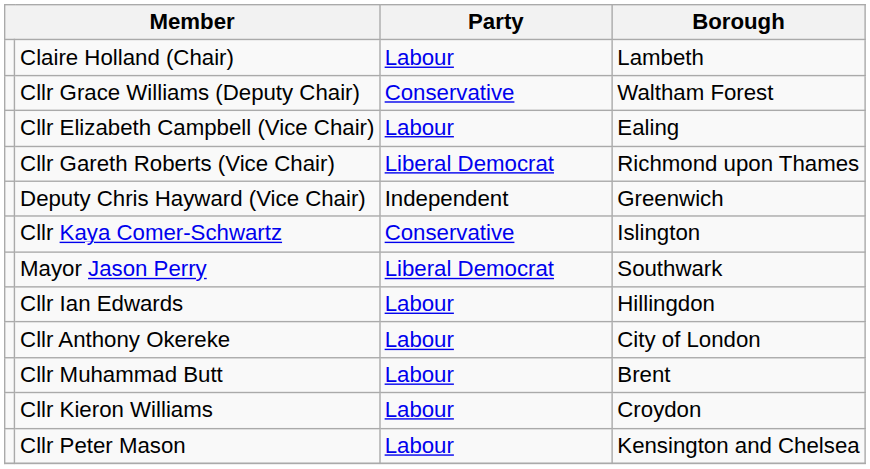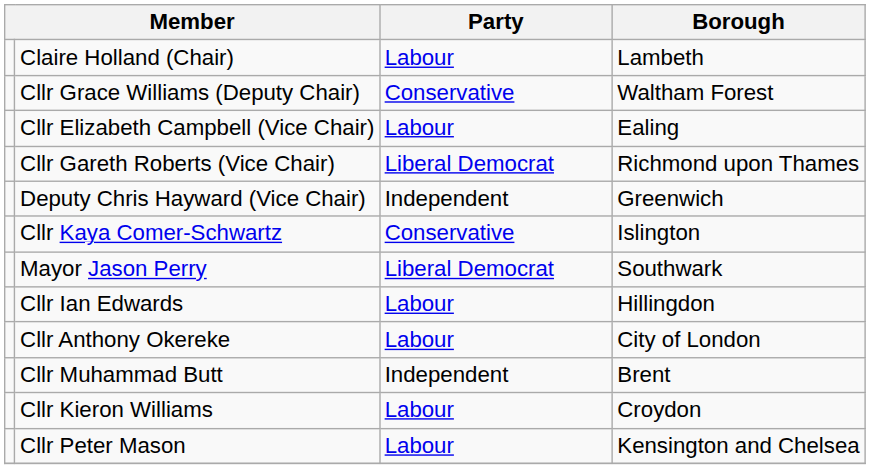(419, 374) Labour -> (446, 374) Independent
